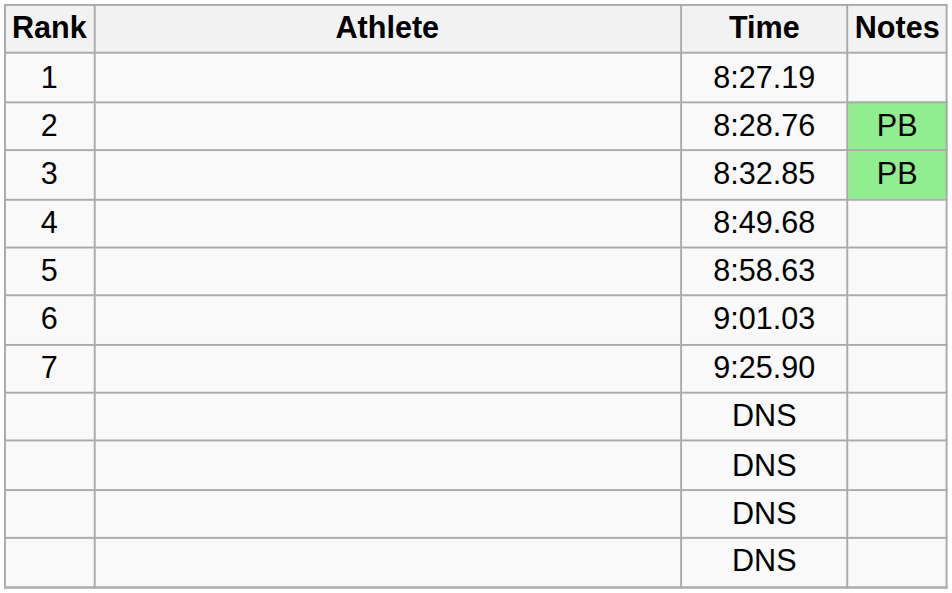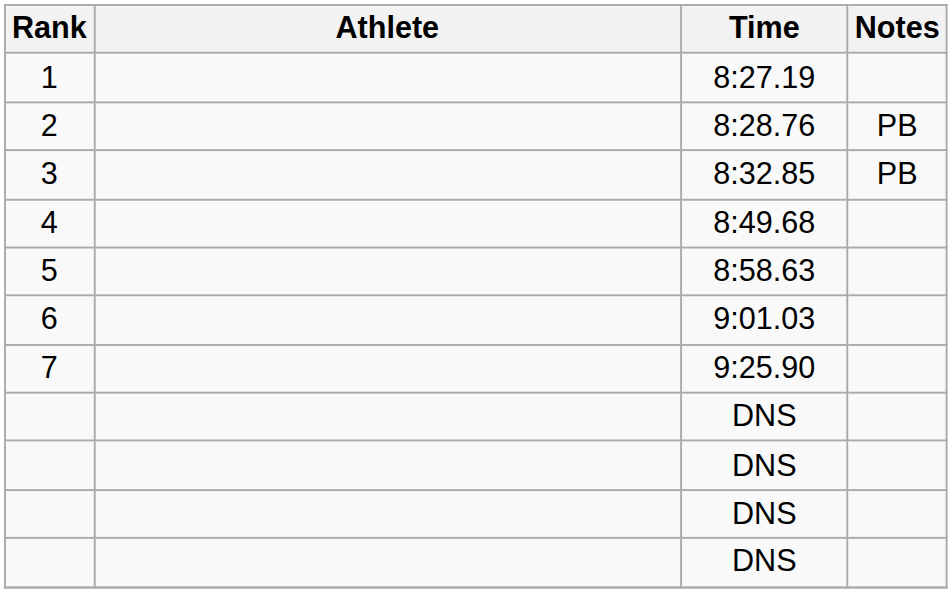(897, 125) lightgreen background -> (897, 125) no background
(897, 174) lightgreen background -> (897, 174) no background
